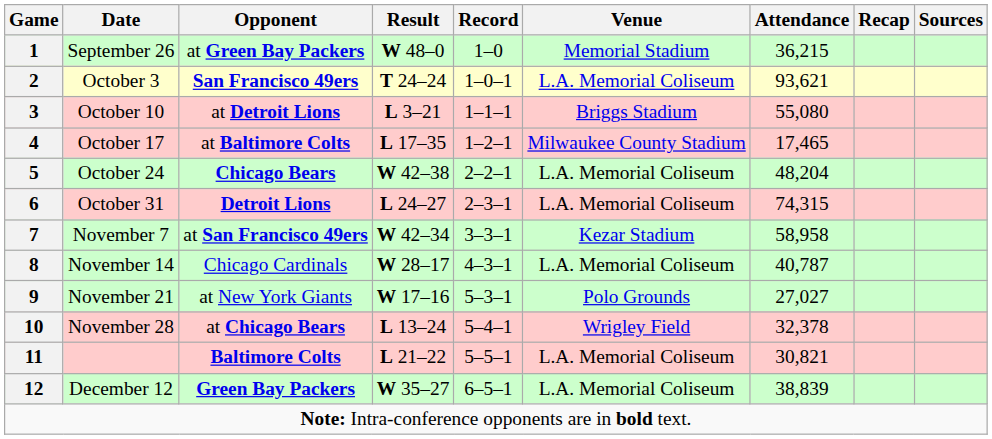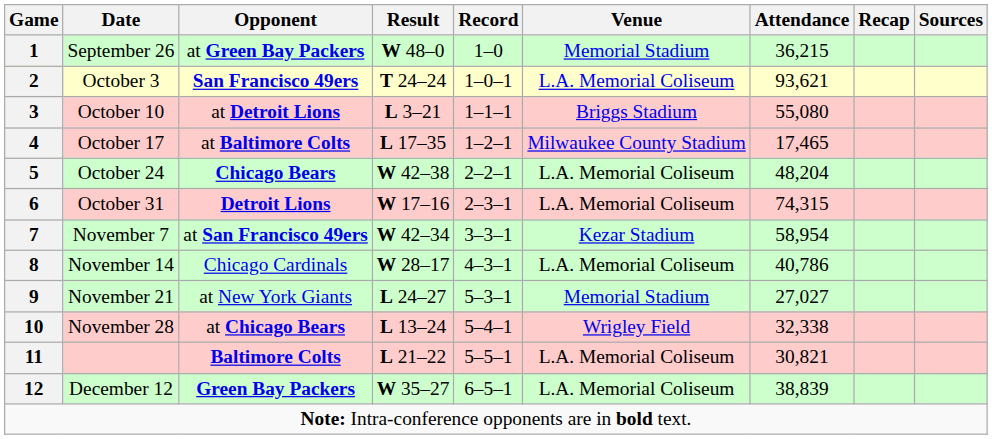(413, 204) L 24–27 -> (413, 204) W 17–16
(802, 234) 58,958 -> (802, 234) 58,954
(802, 265) 40,787 -> (802, 265) 40,786
(413, 296) W 17–16 -> (413, 296) L 24–27
(637, 296) Polo Grounds -> (637, 296) Memorial Stadium
(802, 326) 32,378 -> (802, 326) 32,338
